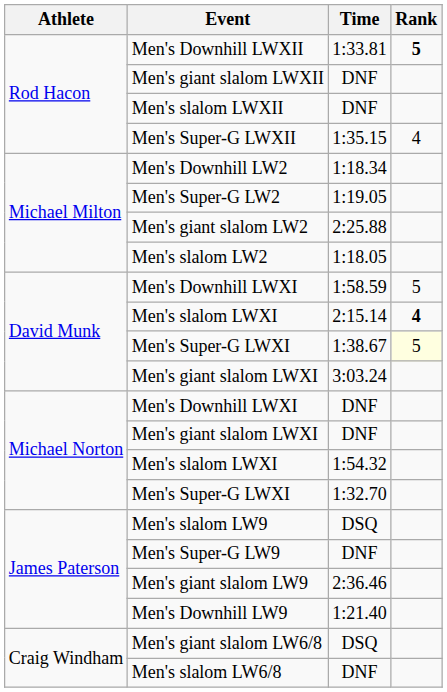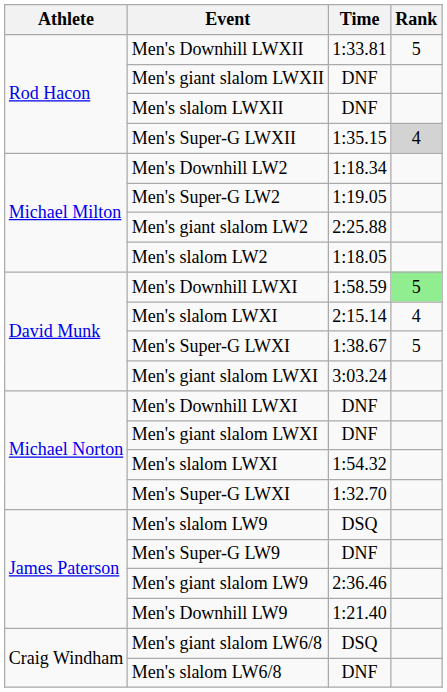(416, 49) bold -> (416, 49) normal
(416, 138) no background -> (416, 138) lightgrey background
(416, 286) no background -> (416, 286) lightgreen background
(416, 316) bold -> (416, 316) normal
(416, 346) lightyellow background -> (416, 346) no background
